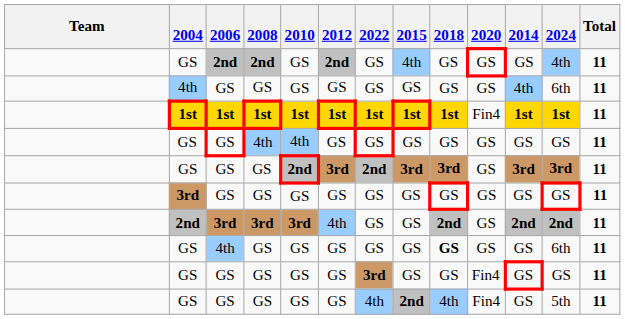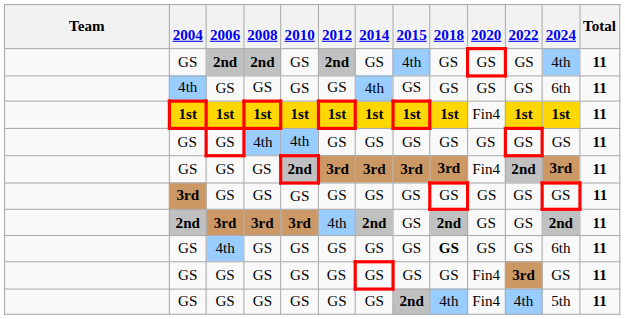columns swapped: (524, 35) <-> (374, 35)
(486, 169) GS -> (486, 169) Fin4
